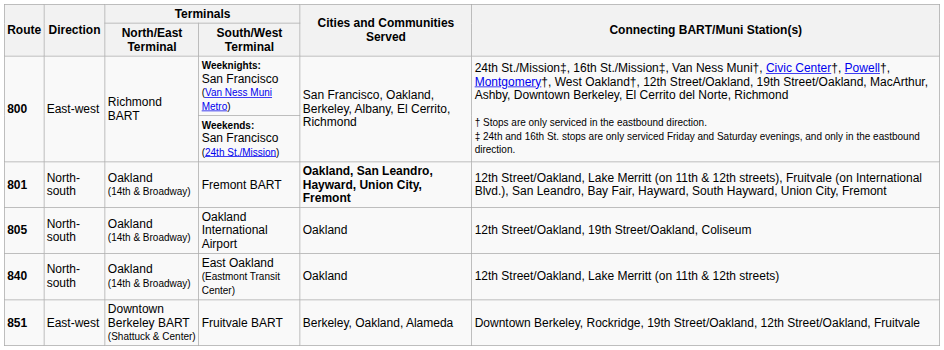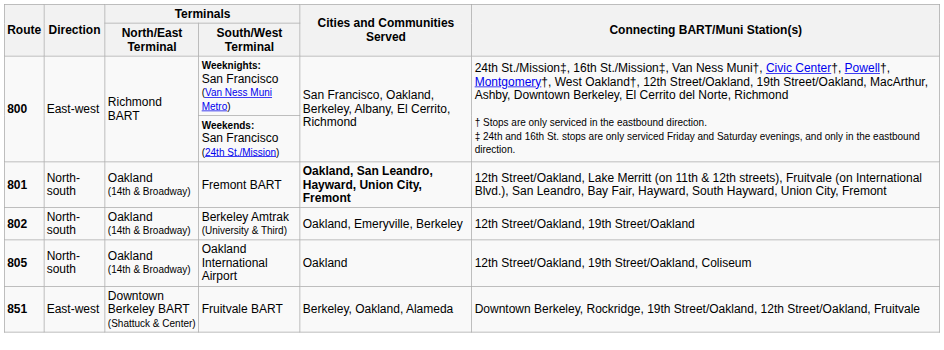+ row: (245, 223)
- row: (241, 276)
